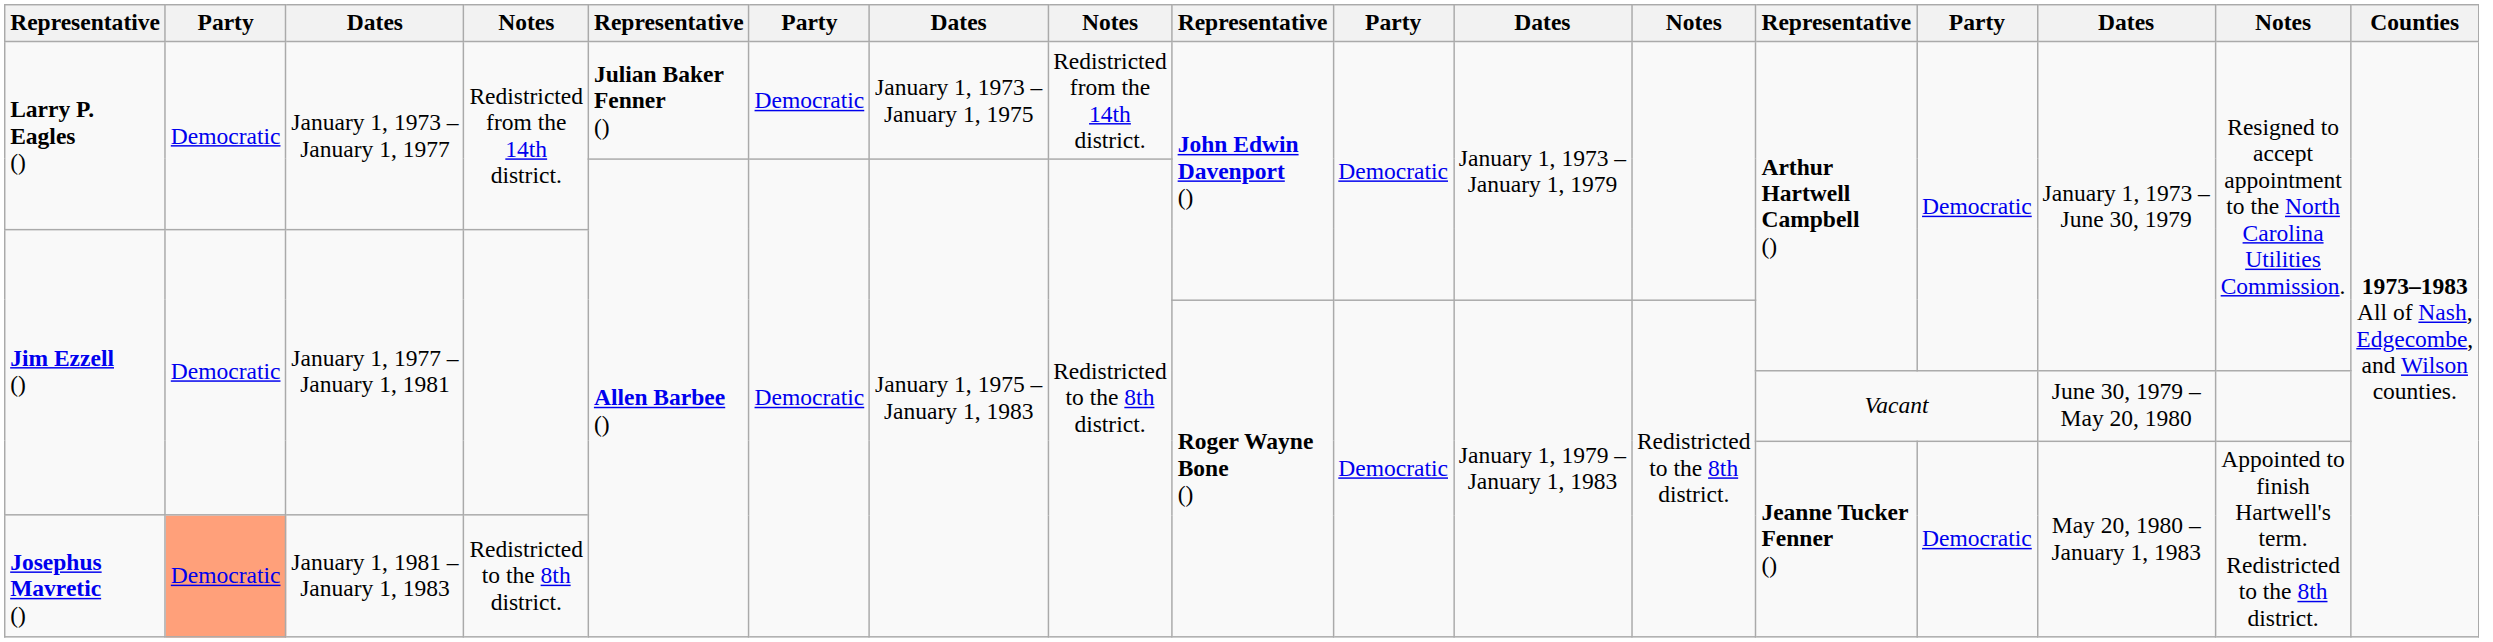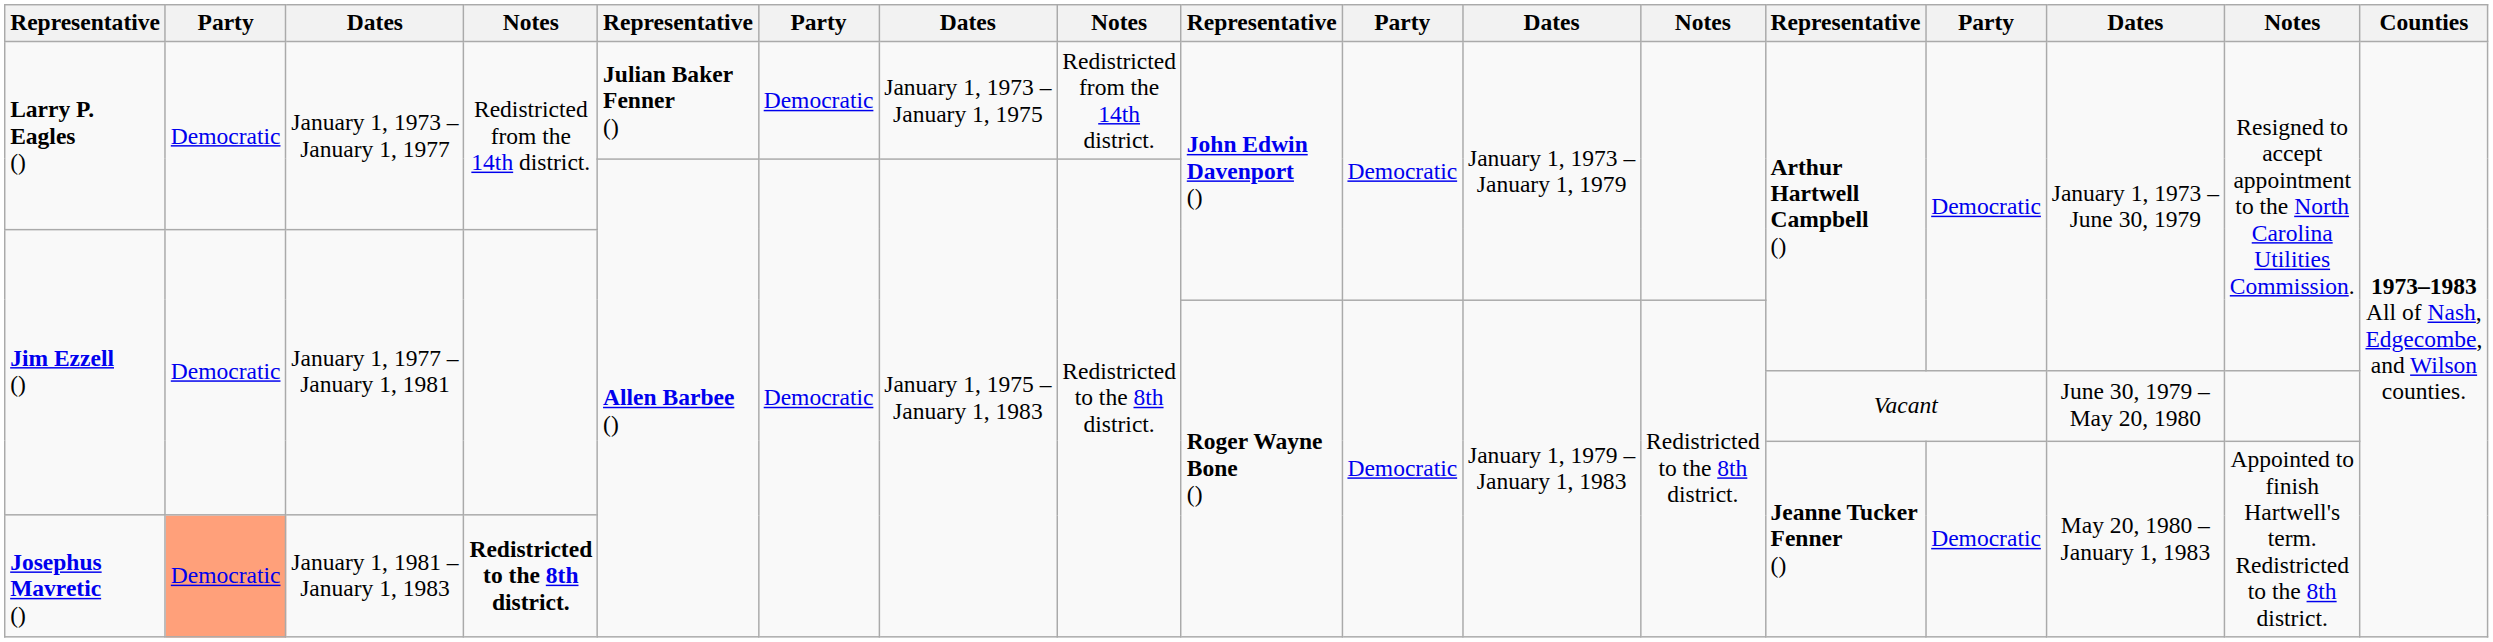(526, 575) normal -> (531, 575) bold
